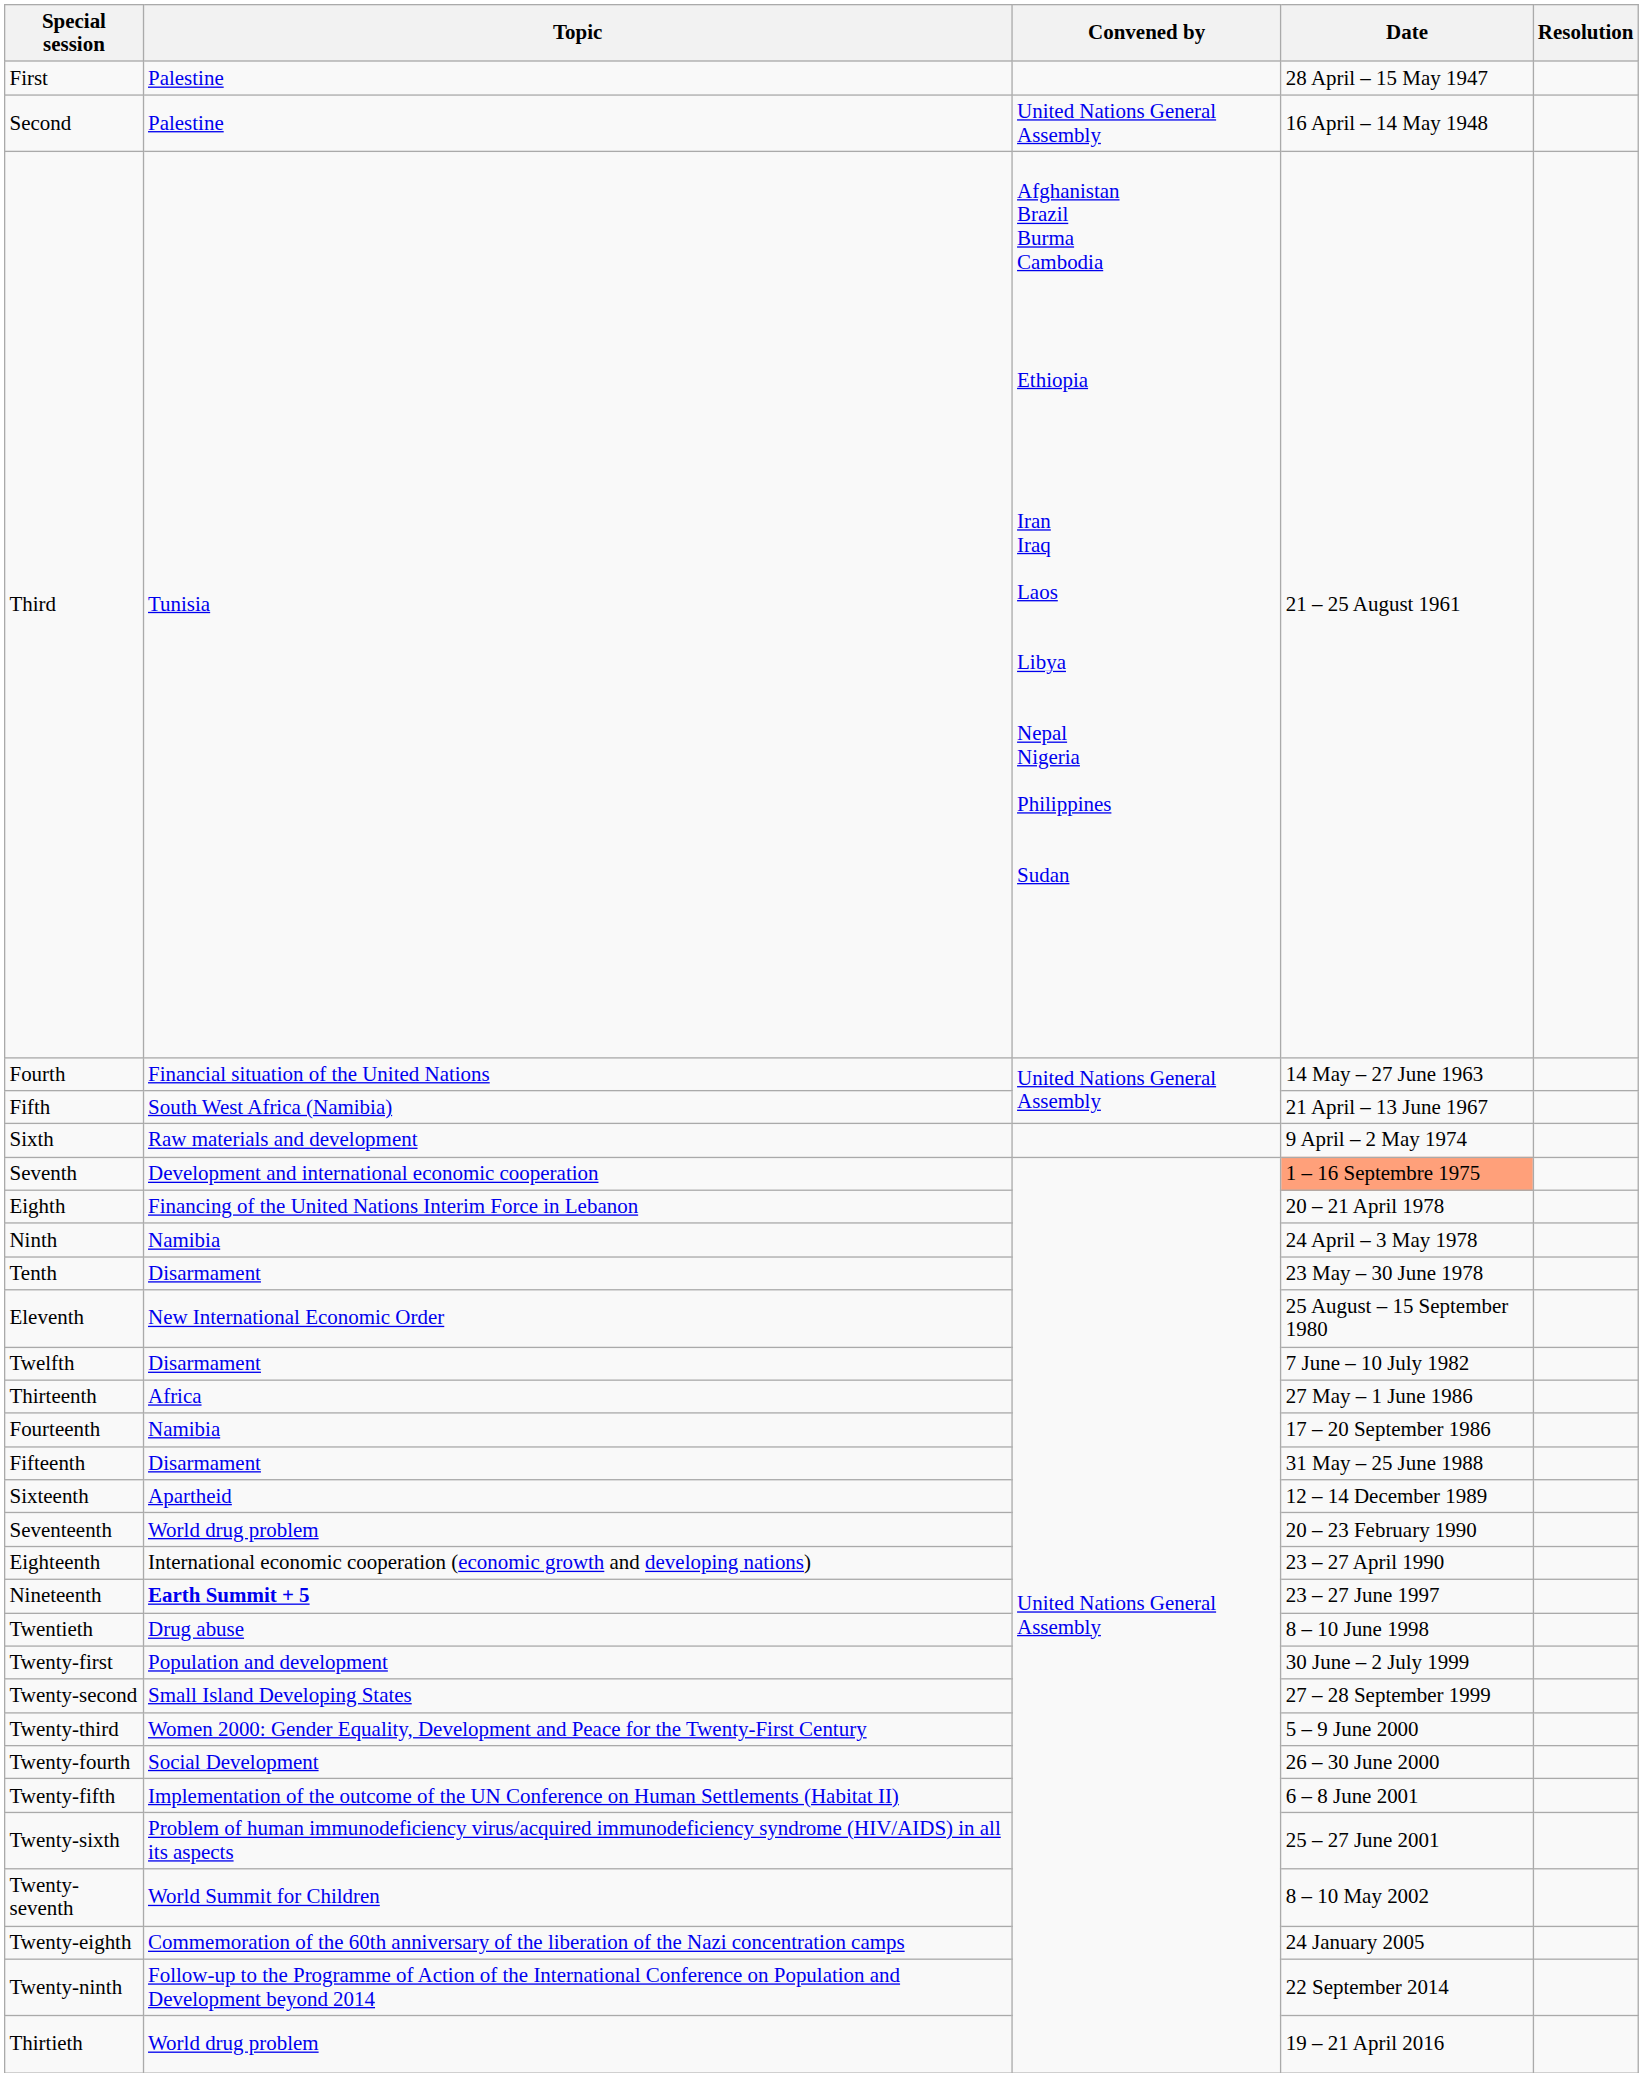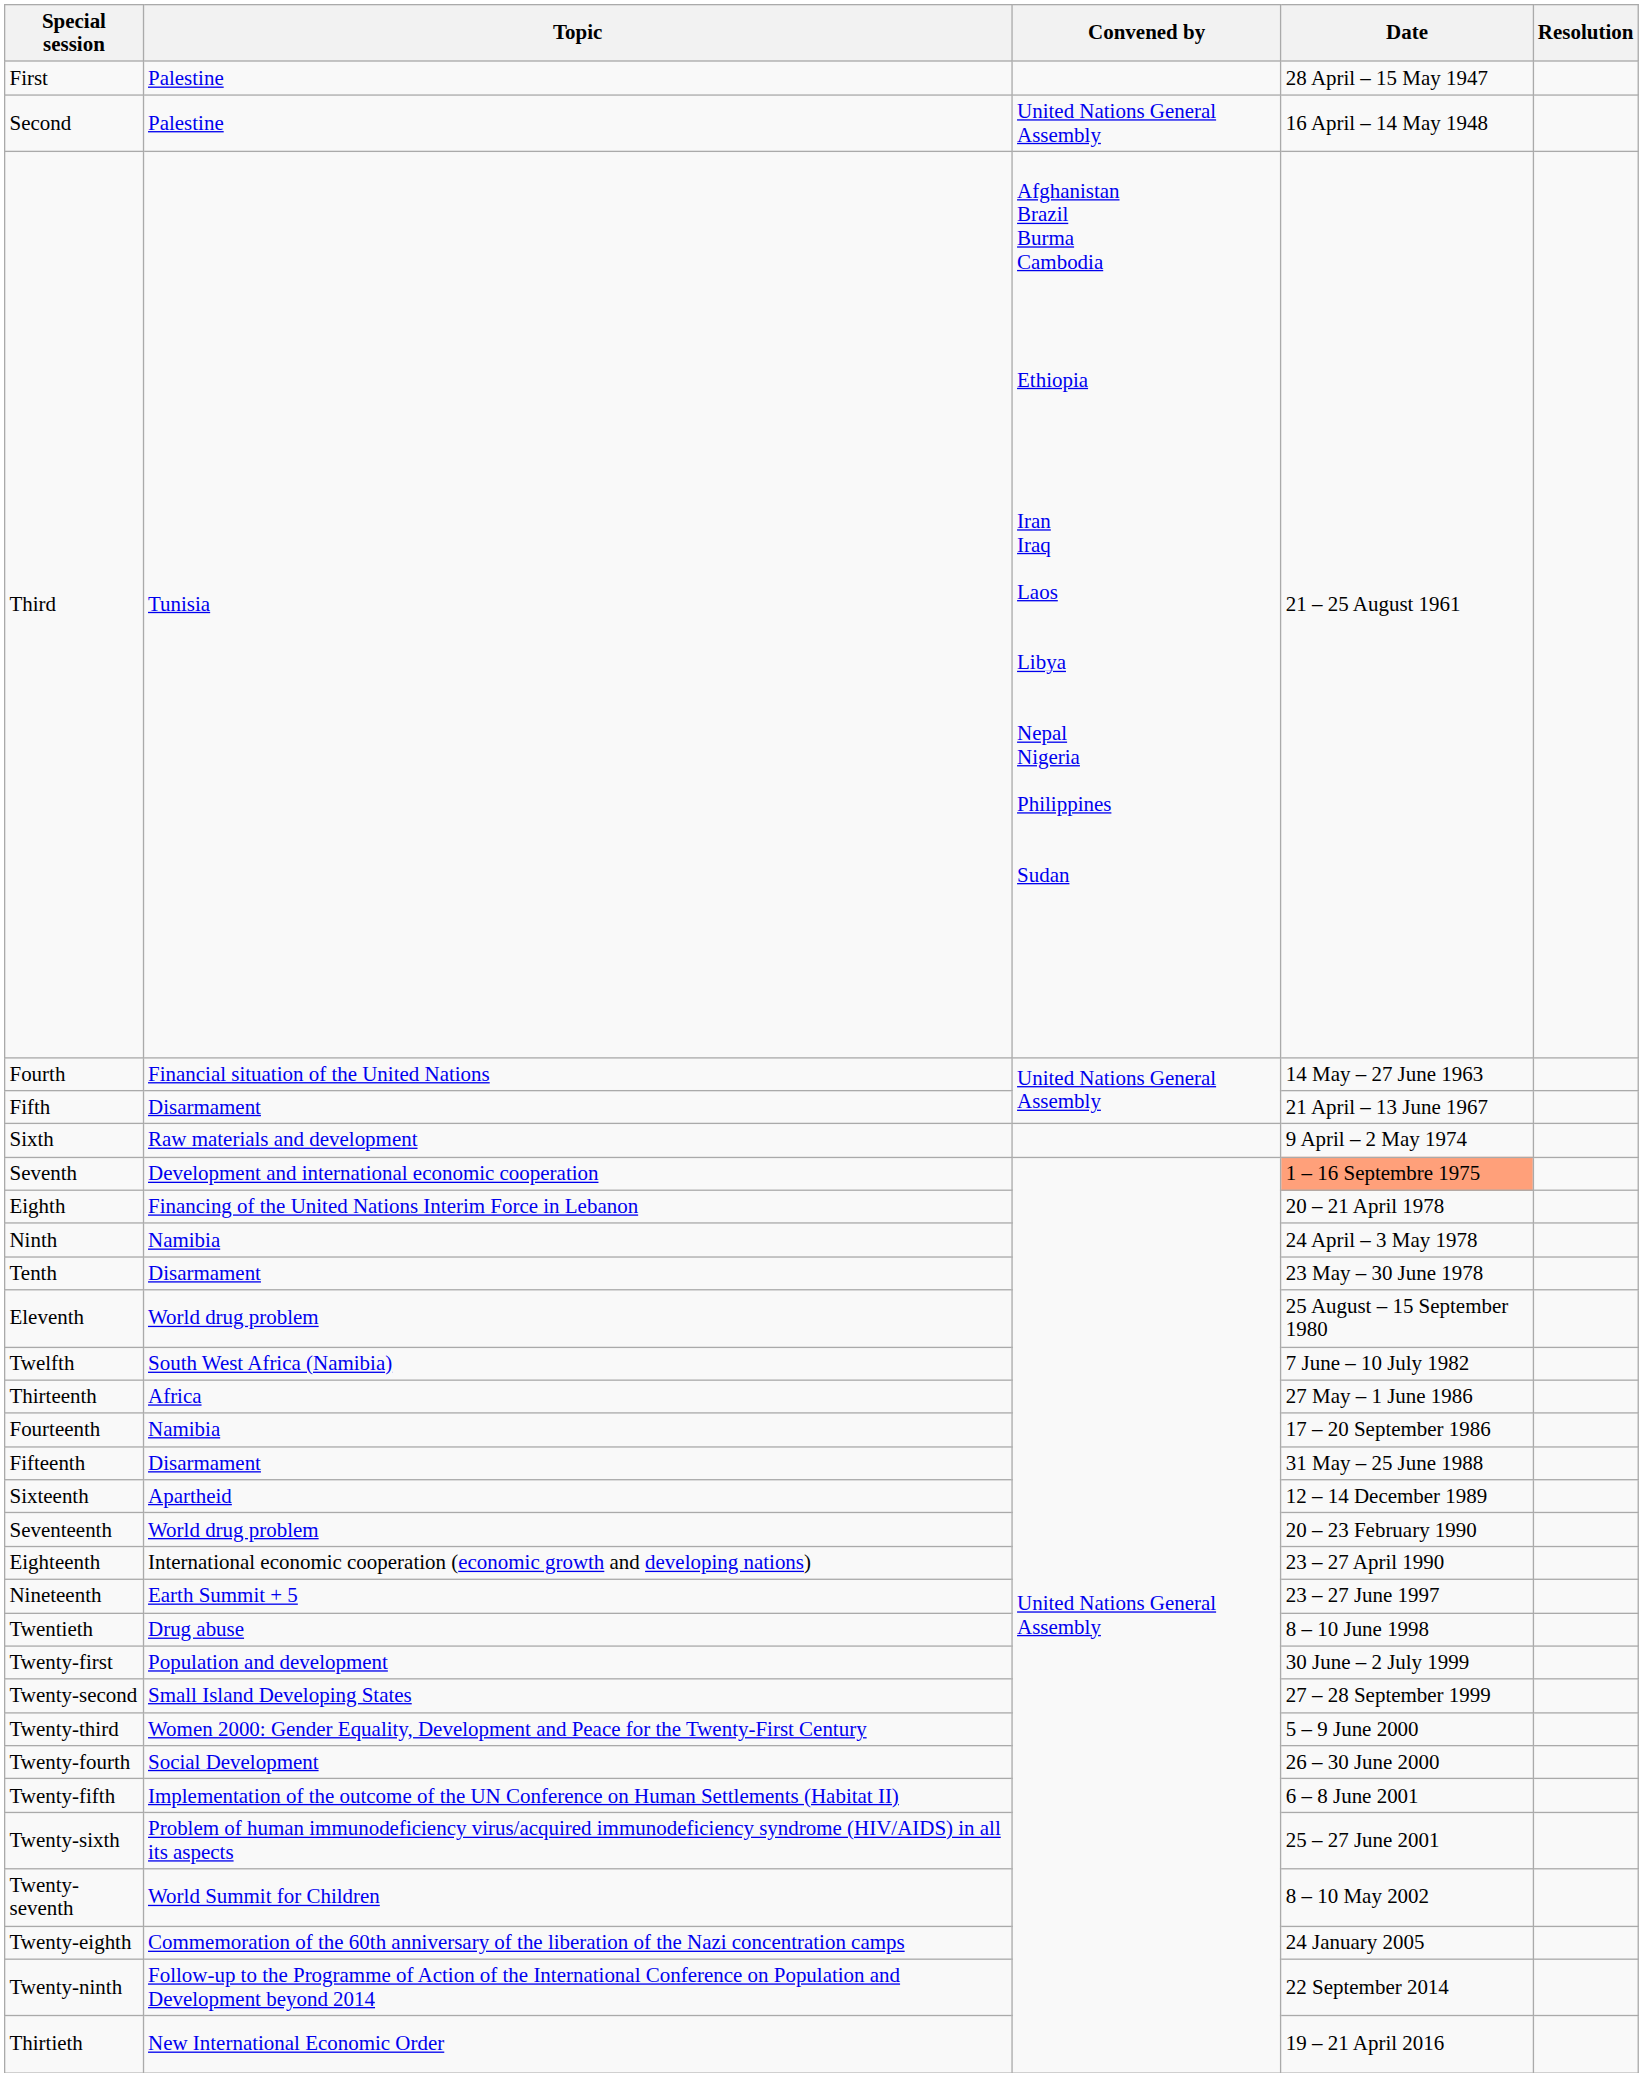(270, 1106) South West Africa (Namibia) -> (204, 1106) Disarmament
(296, 1318) New International Economic Order -> (233, 1318) World drug problem
(204, 1363) Disarmament -> (270, 1363) South West Africa (Namibia)
(229, 1595) bold -> (223, 1595) normal
(233, 2044) World drug problem -> (296, 2044) New International Economic Order
